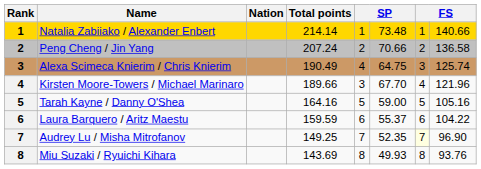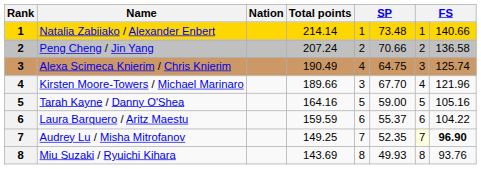(453, 137) normal -> (453, 137) bold
